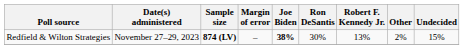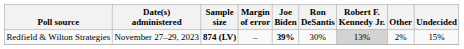(286, 37) 38% -> (286, 37) 39%
(362, 37) no background -> (362, 37) lightgrey background
